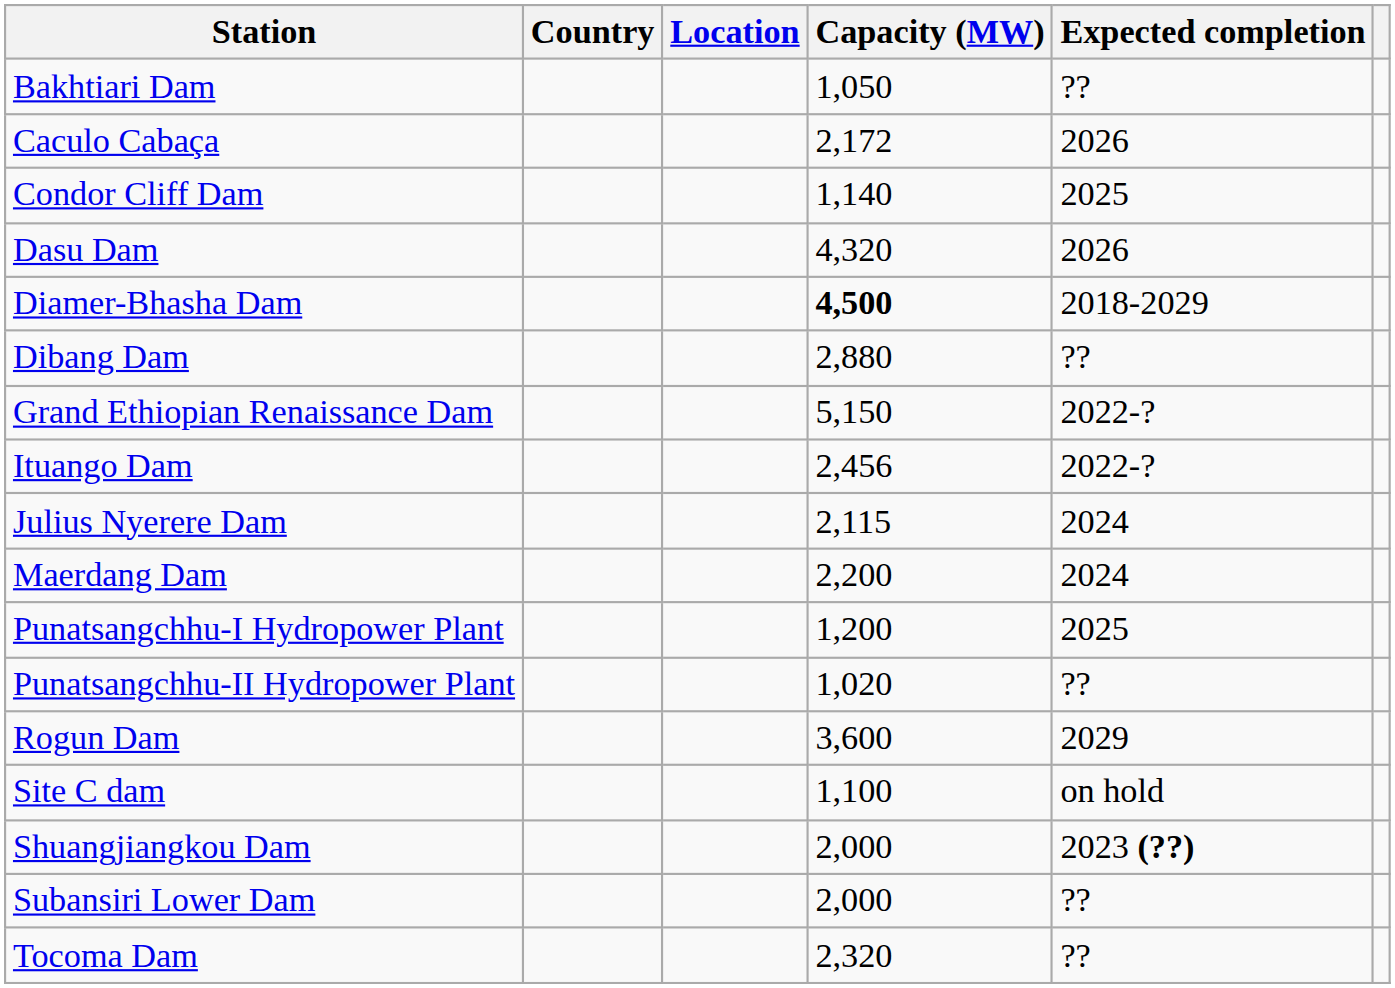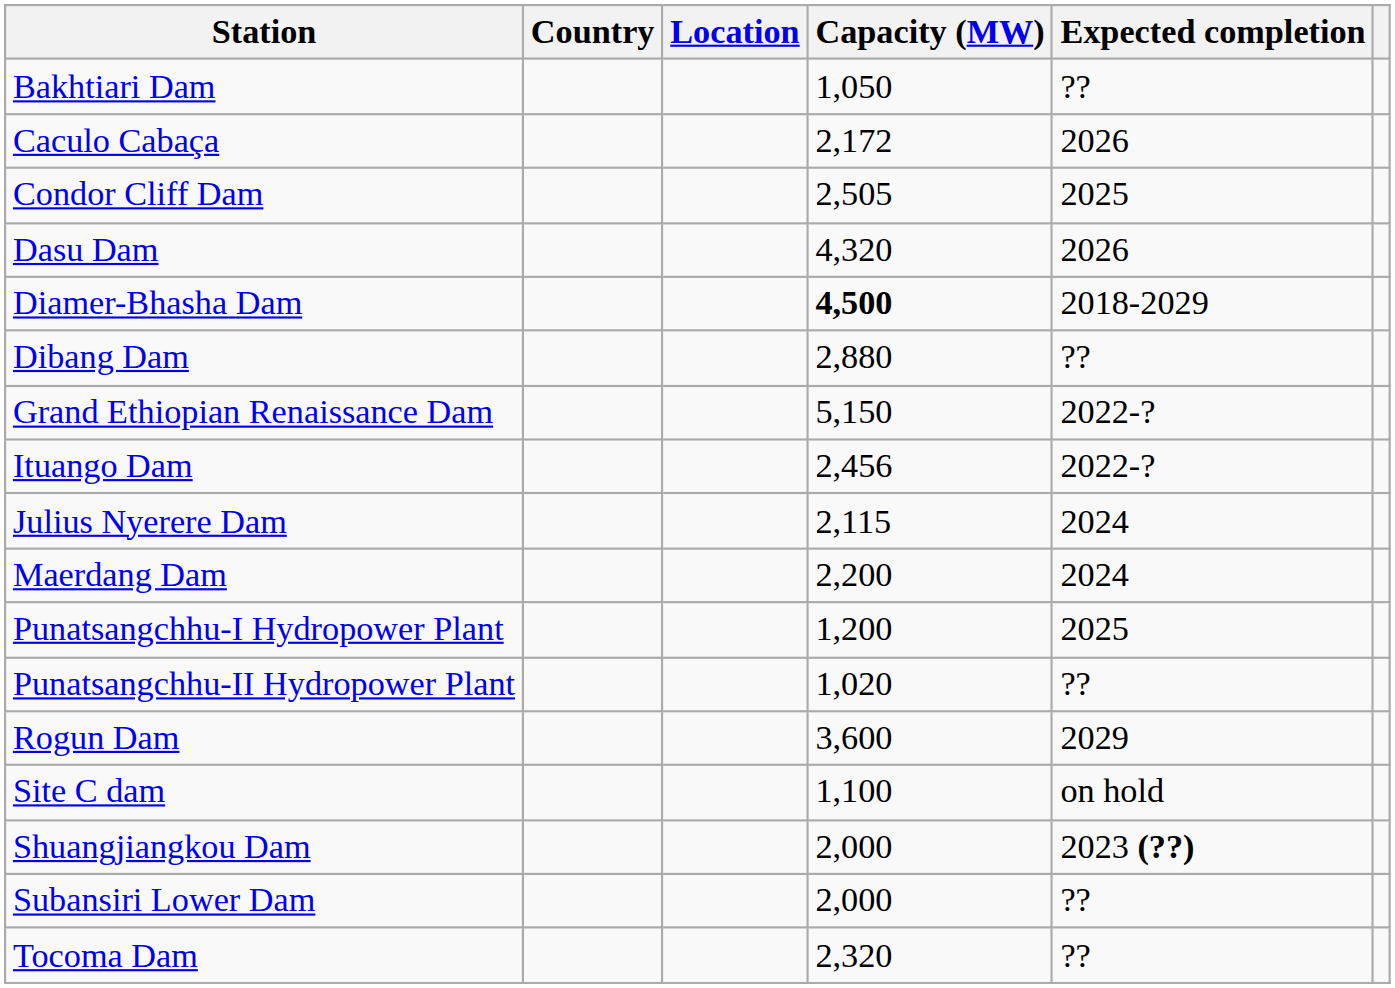(854, 194) 1,140 -> (854, 194) 2,505
